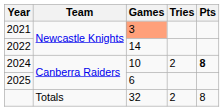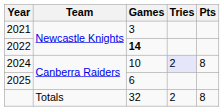(132, 30) lightsalmon background -> (132, 30) no background
(135, 47) normal -> (135, 47) bold
(172, 64) no background -> (172, 64) lavender background
(202, 64) bold -> (202, 64) normal
